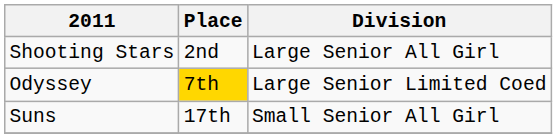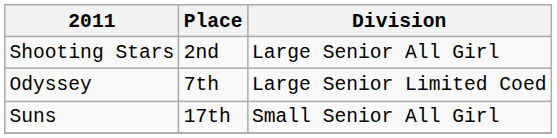(201, 85) gold background -> (201, 85) no background
